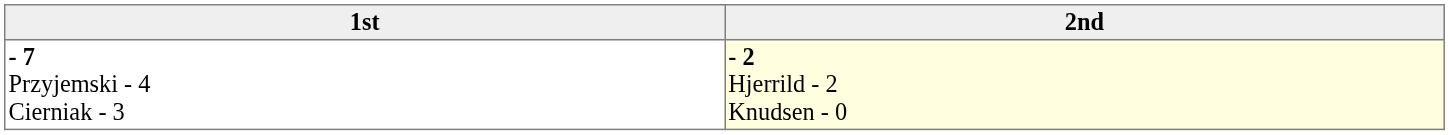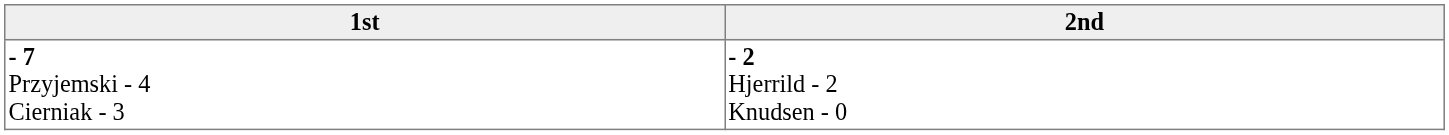(788, 84) lightyellow background -> (788, 84) no background
